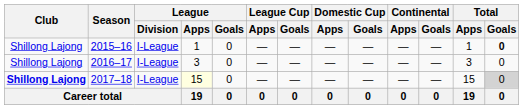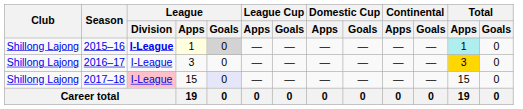(158, 46) normal -> (152, 46) bold
(197, 46) no background -> (191, 46) lightyellow background
(229, 46) no background -> (224, 46) lightgrey background
(469, 46) no background -> (464, 46) paleturquoise background
(502, 46) bold -> (496, 46) normal
(469, 63) no background -> (464, 63) gold background
(46, 79) bold -> (43, 79) normal
(158, 79) no background -> (152, 79) pink background
(197, 79) lightyellow background -> (191, 79) no background
(229, 79) no background -> (224, 79) lavender background
(502, 79) lightgrey background -> (496, 79) no background
